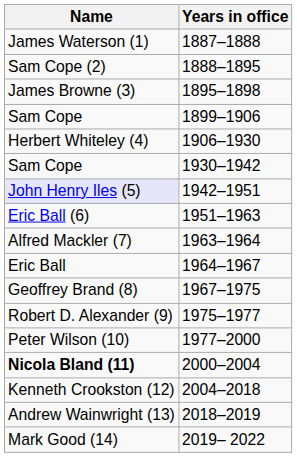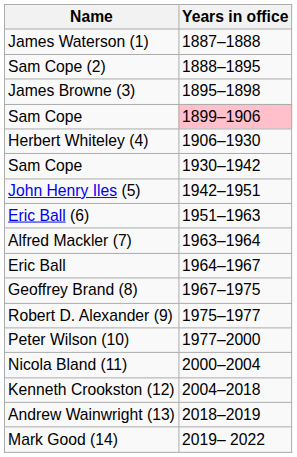(221, 116) no background -> (221, 116) pink background
(74, 191) lavender background -> (74, 191) no background
(71, 365) bold -> (68, 365) normal
